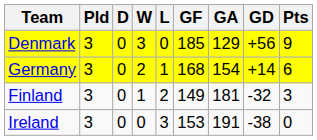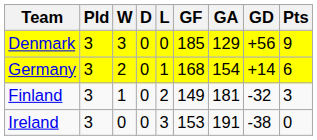columns swapped: (144, 17) <-> (123, 17)
